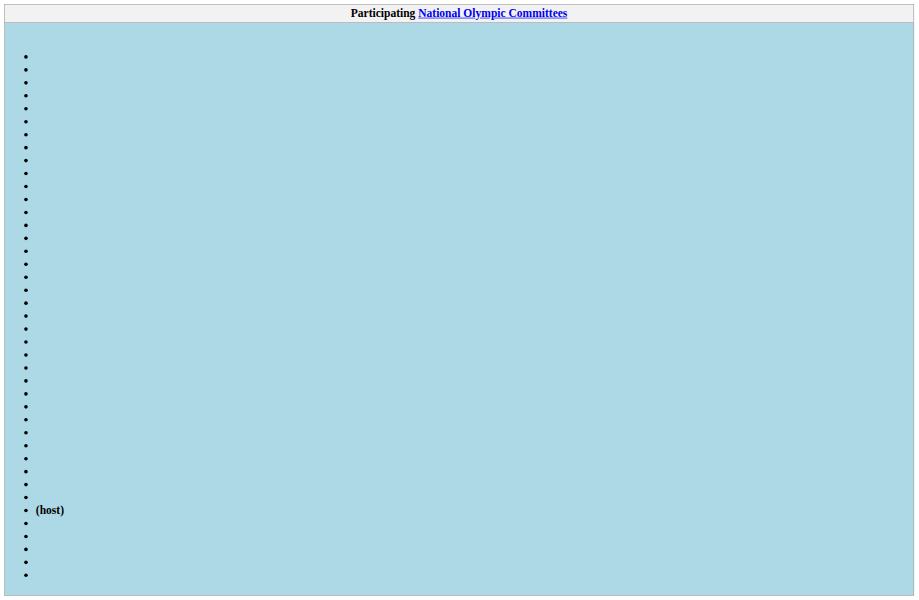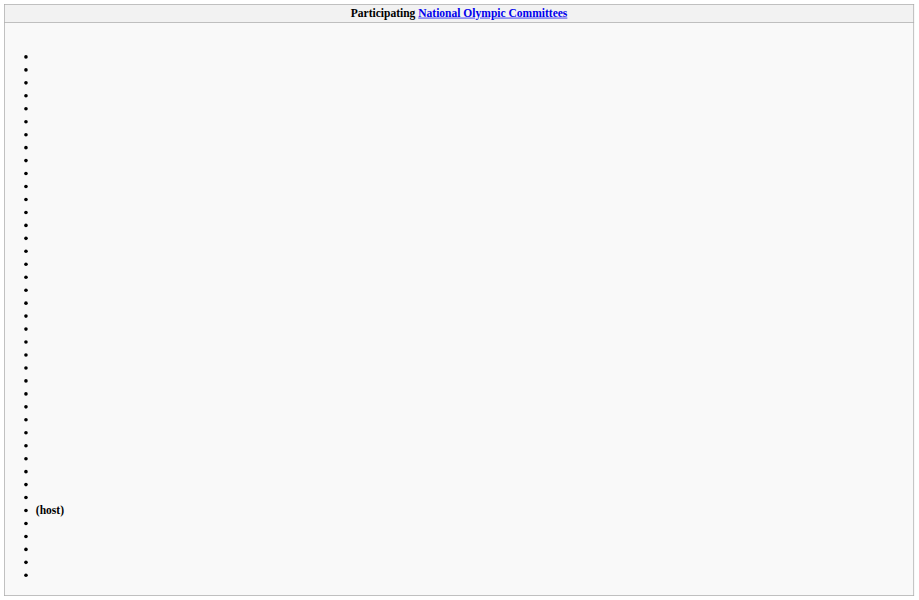(459, 315) lightblue background -> (459, 315) no background
